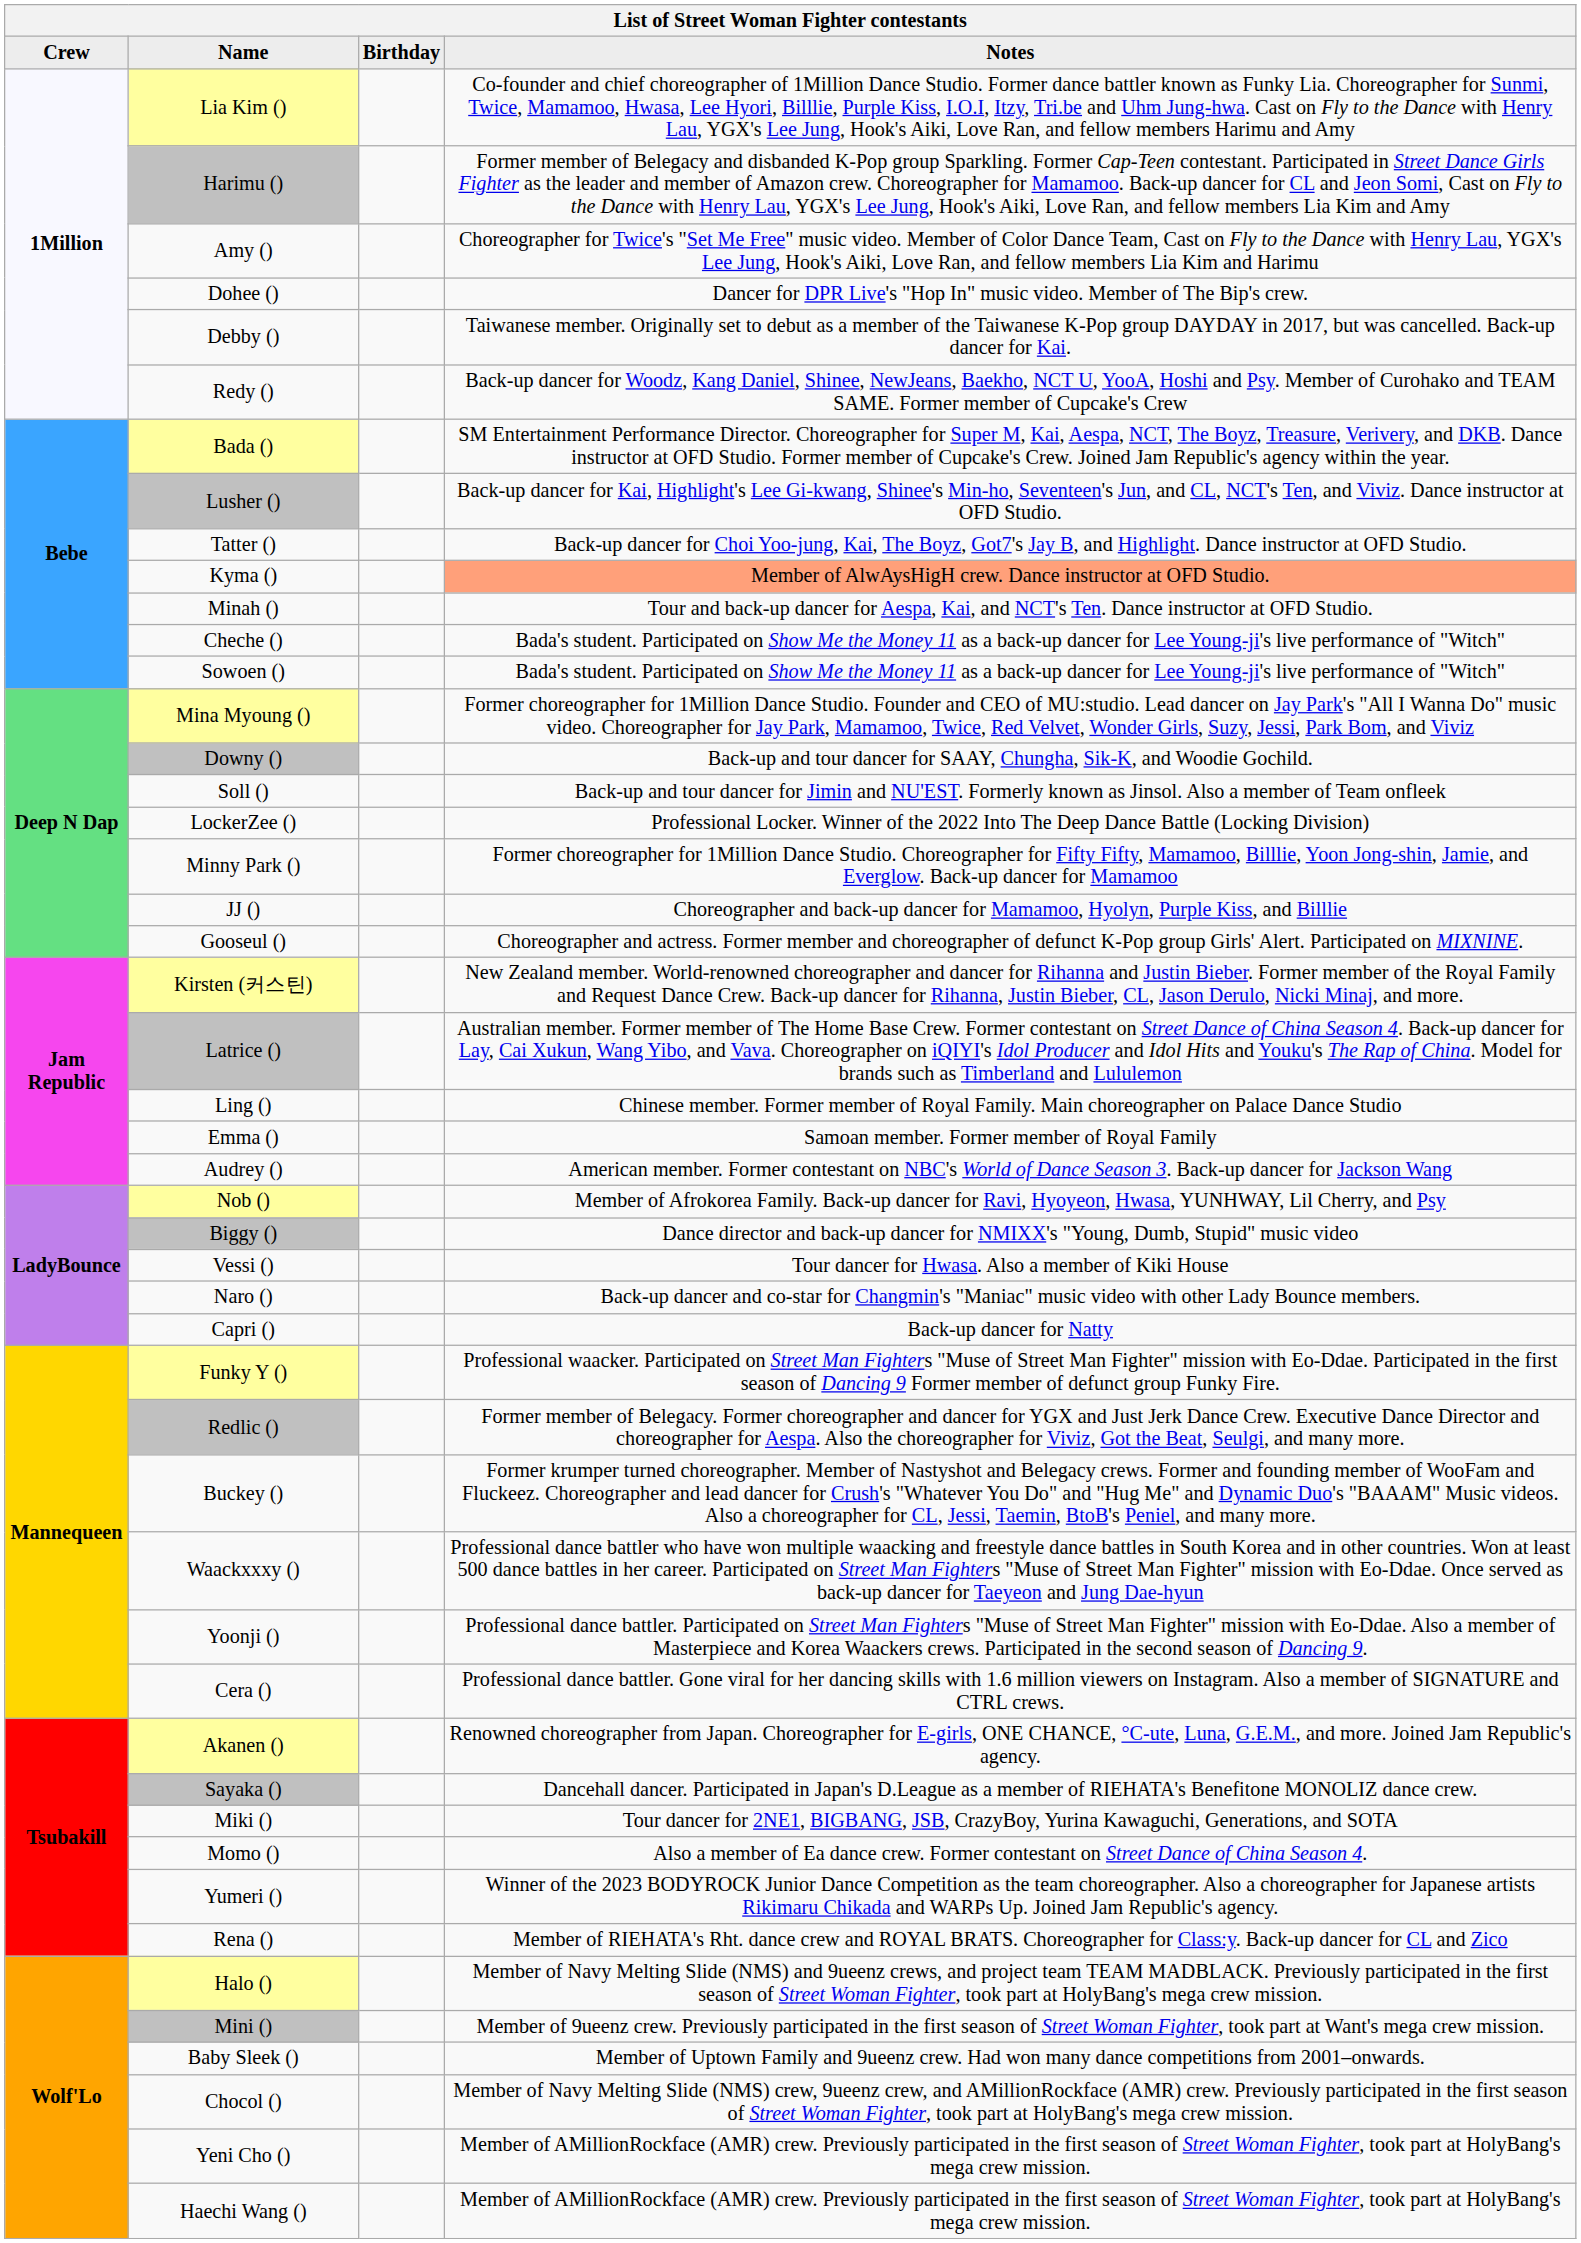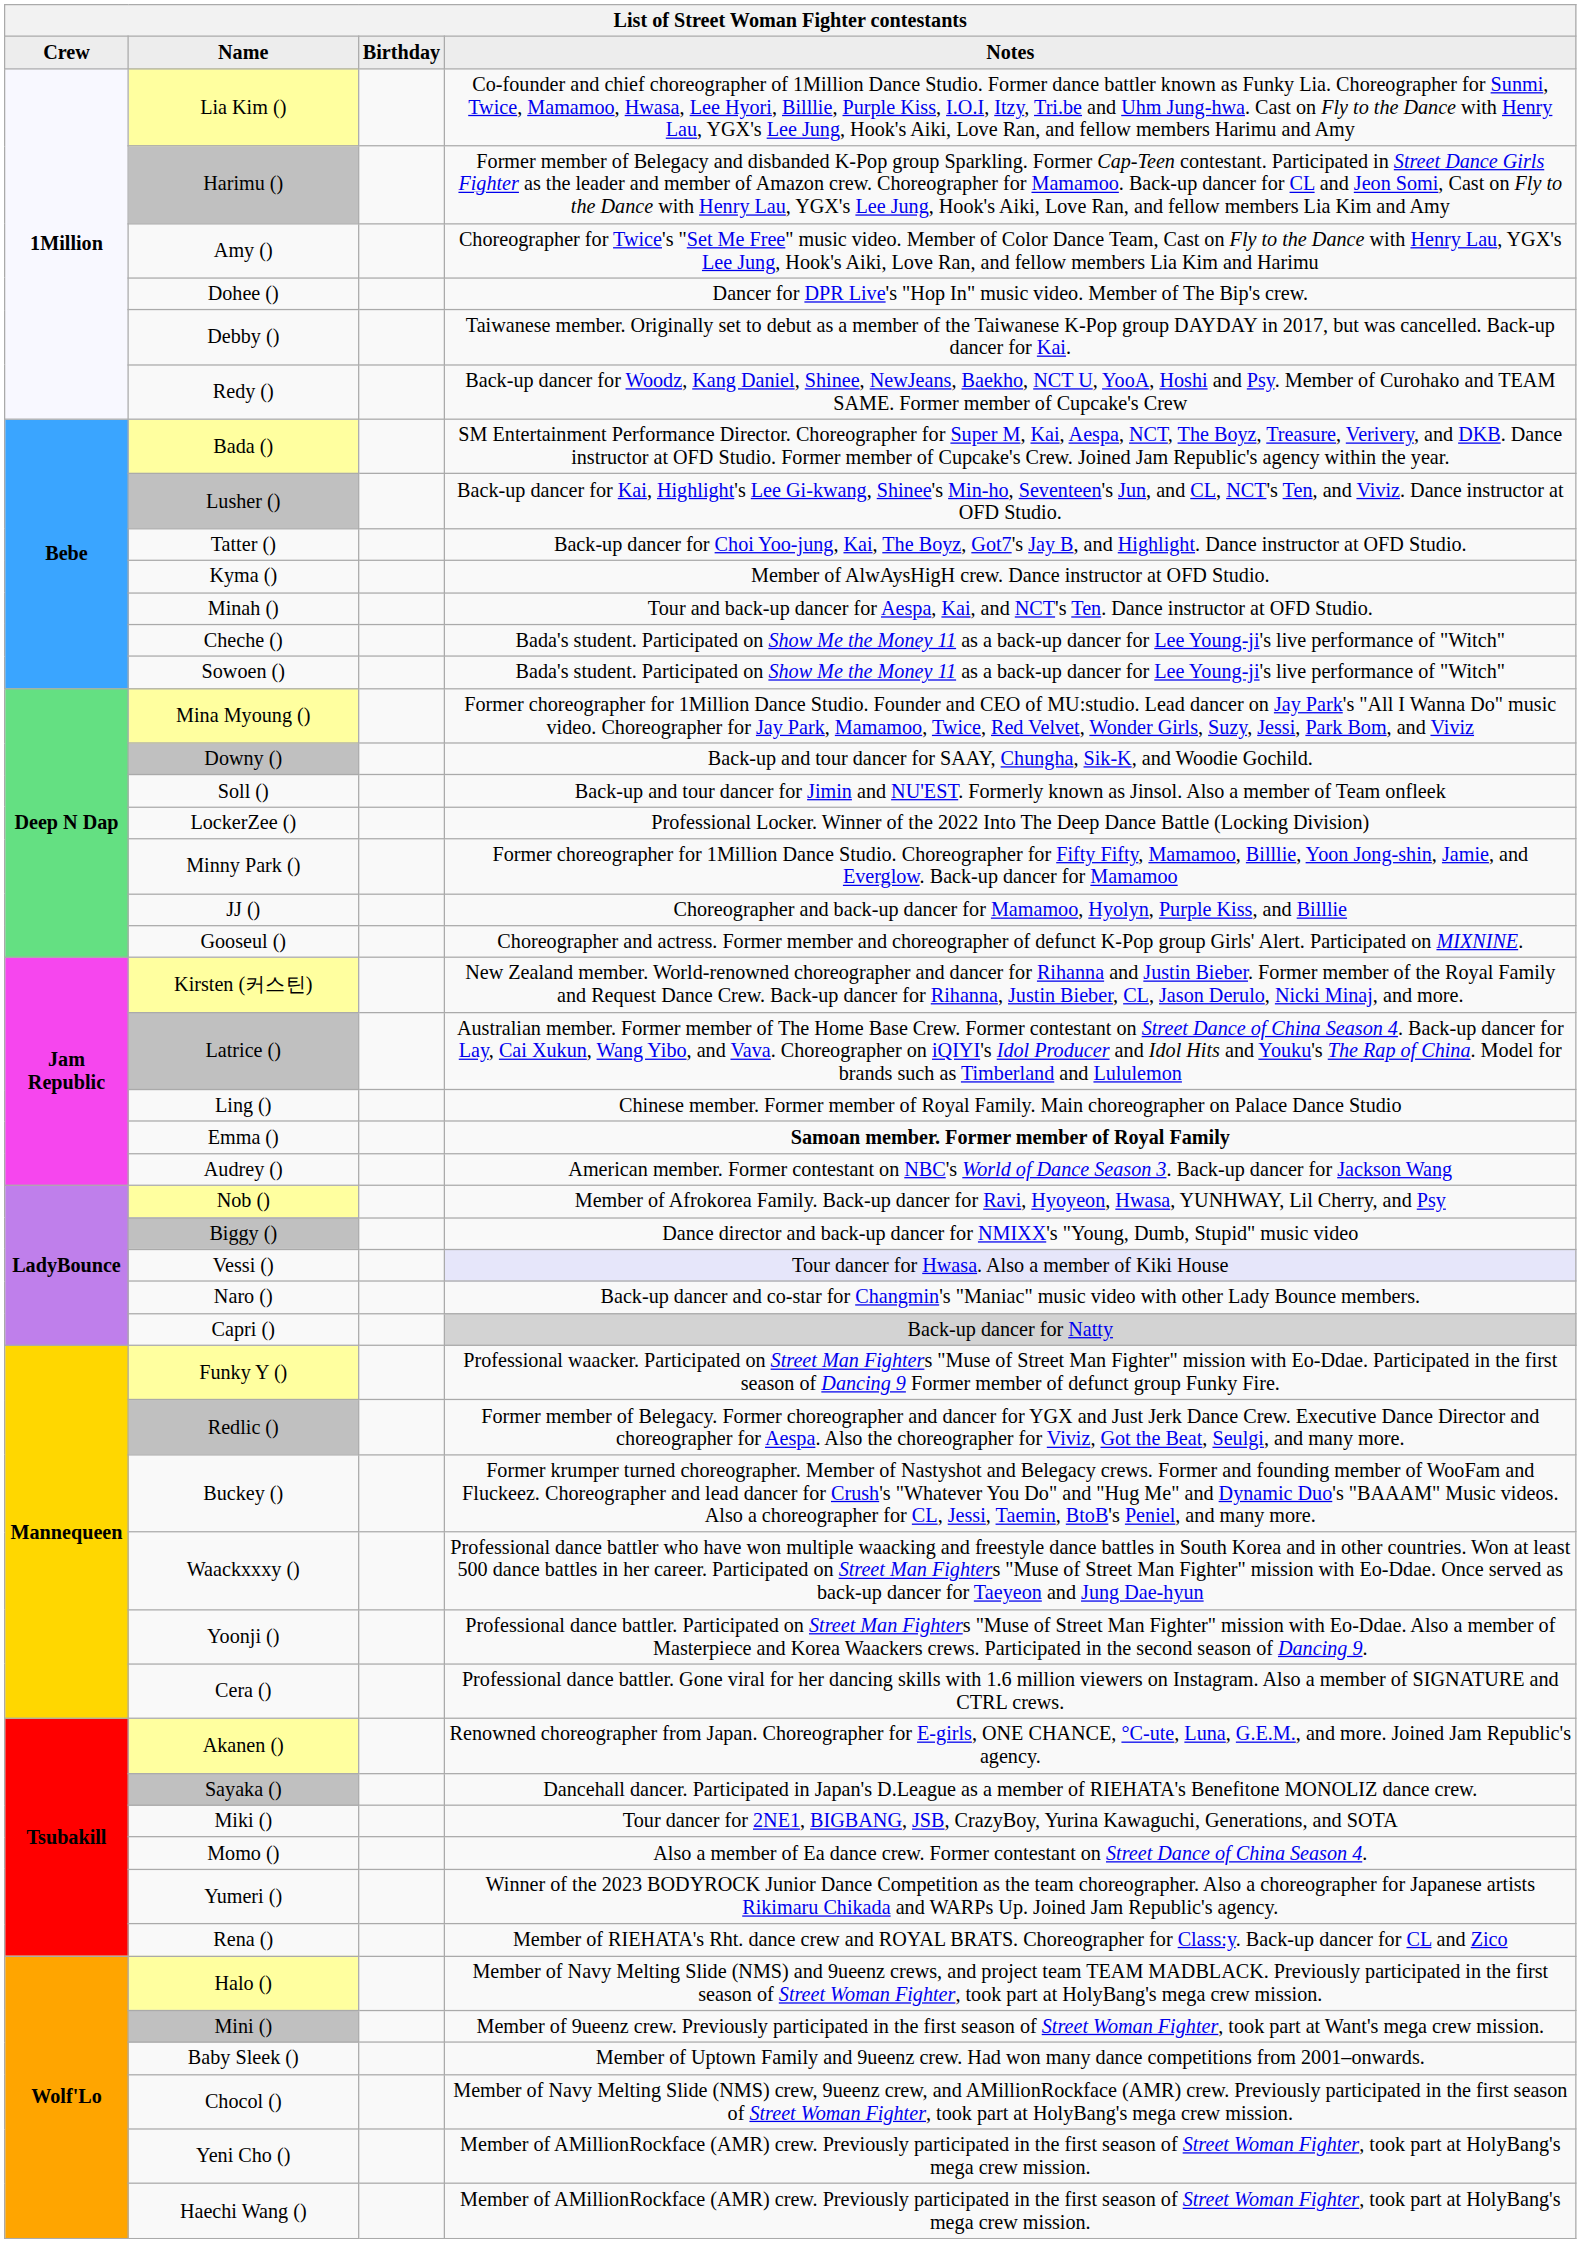(1010, 576) lightsalmon background -> (1010, 576) no background
(1010, 1137) normal -> (1010, 1137) bold
(1010, 1265) no background -> (1010, 1265) lavender background
(1010, 1329) no background -> (1010, 1329) lightgrey background
